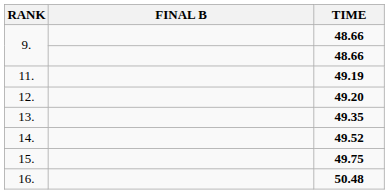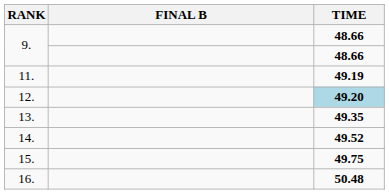(349, 96) no background -> (349, 96) lightblue background
